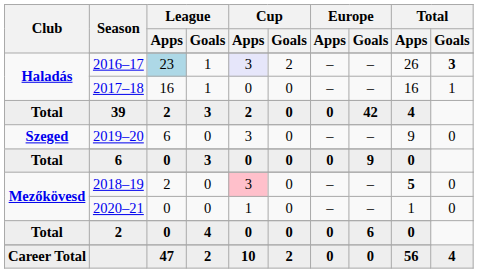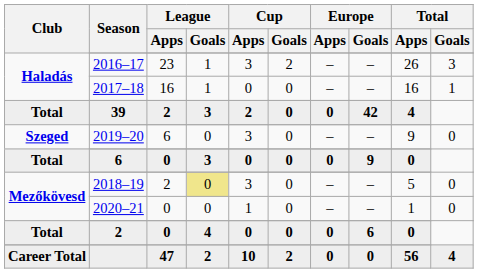(167, 64) lightblue background -> (167, 64) no background
(248, 64) lavender background -> (248, 64) no background
(452, 64) bold -> (452, 64) normal
(208, 184) no background -> (208, 184) khaki background
(248, 184) pink background -> (248, 184) no background
(411, 184) bold -> (411, 184) normal
